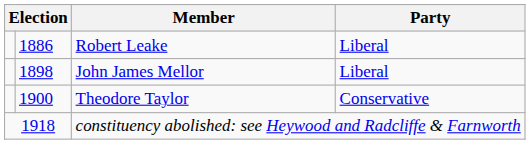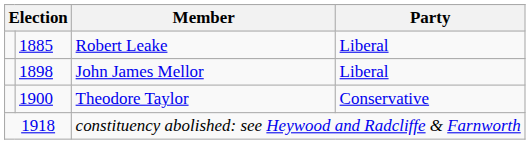(36, 44) 1886 -> (36, 44) 1885
